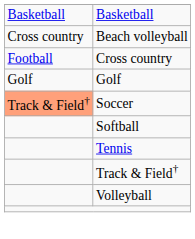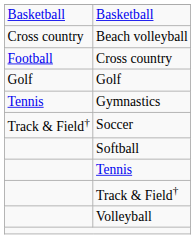+ row: (128, 101)
(49, 103) lightsalmon background -> (49, 124) no background
